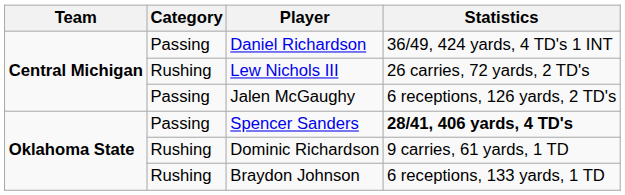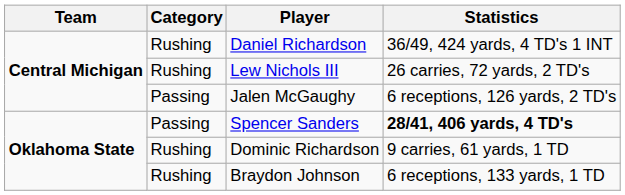(180, 44) Passing -> (181, 44) Rushing
